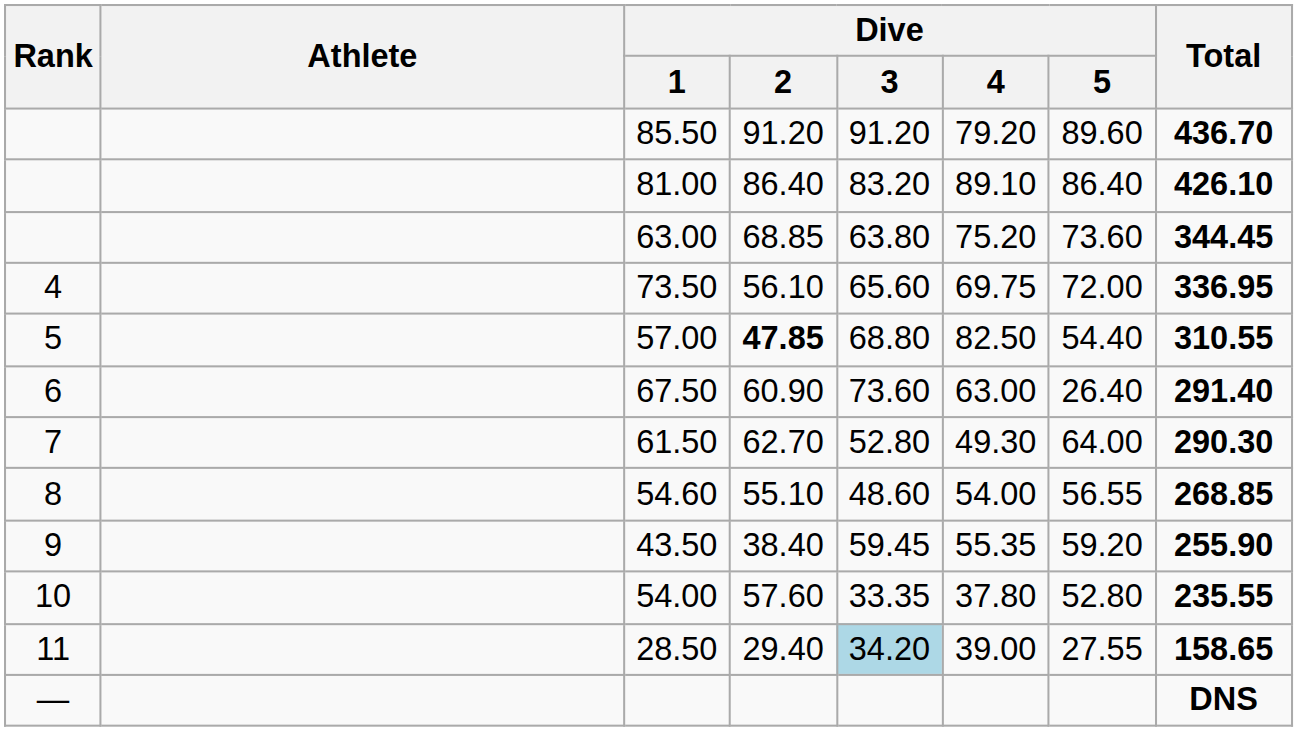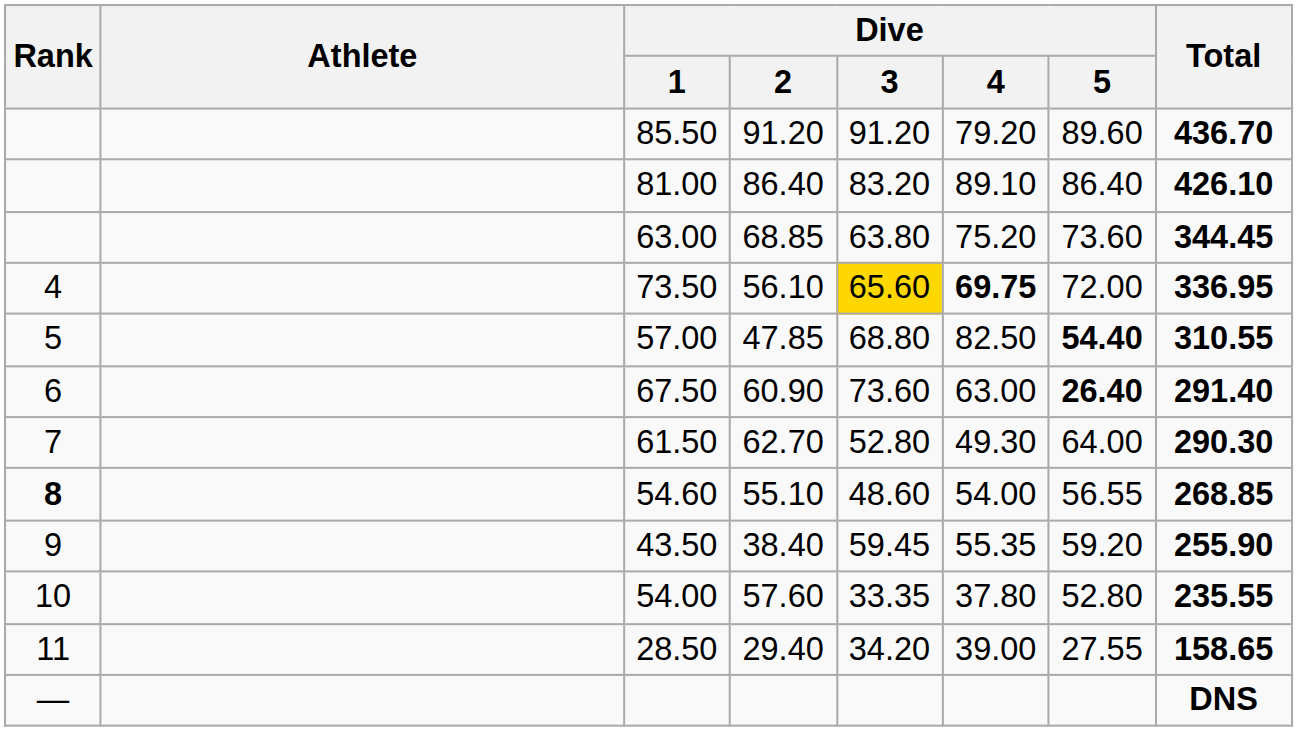(889, 287) no background -> (889, 287) gold background
(996, 287) normal -> (996, 287) bold
(783, 339) bold -> (783, 339) normal
(1102, 339) normal -> (1102, 339) bold
(1102, 390) normal -> (1102, 390) bold
(53, 493) normal -> (53, 493) bold
(889, 648) lightblue background -> (889, 648) no background
